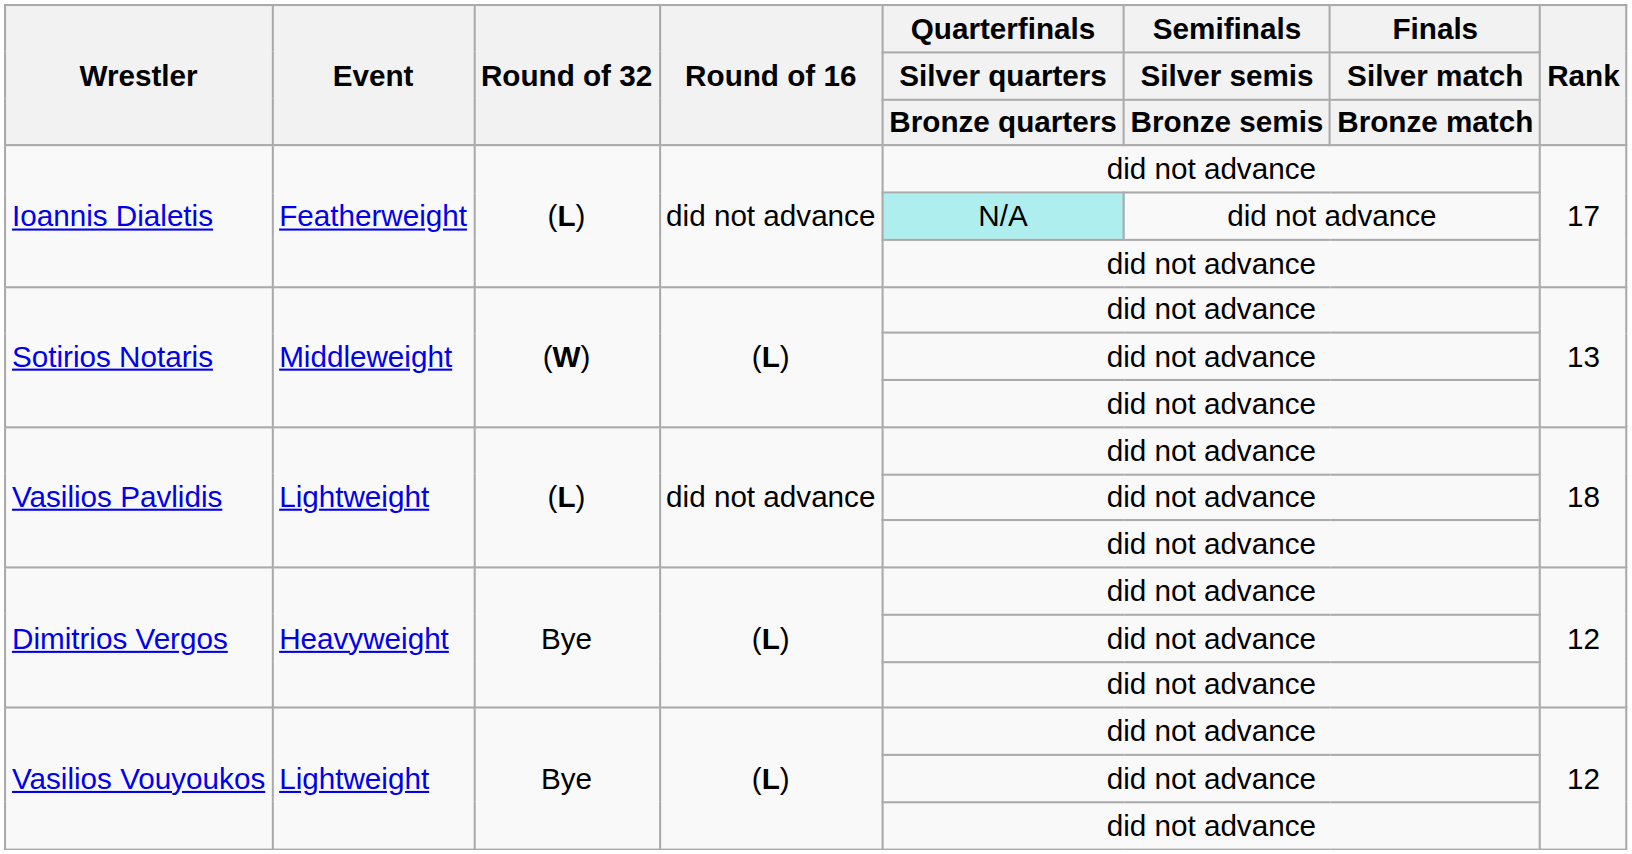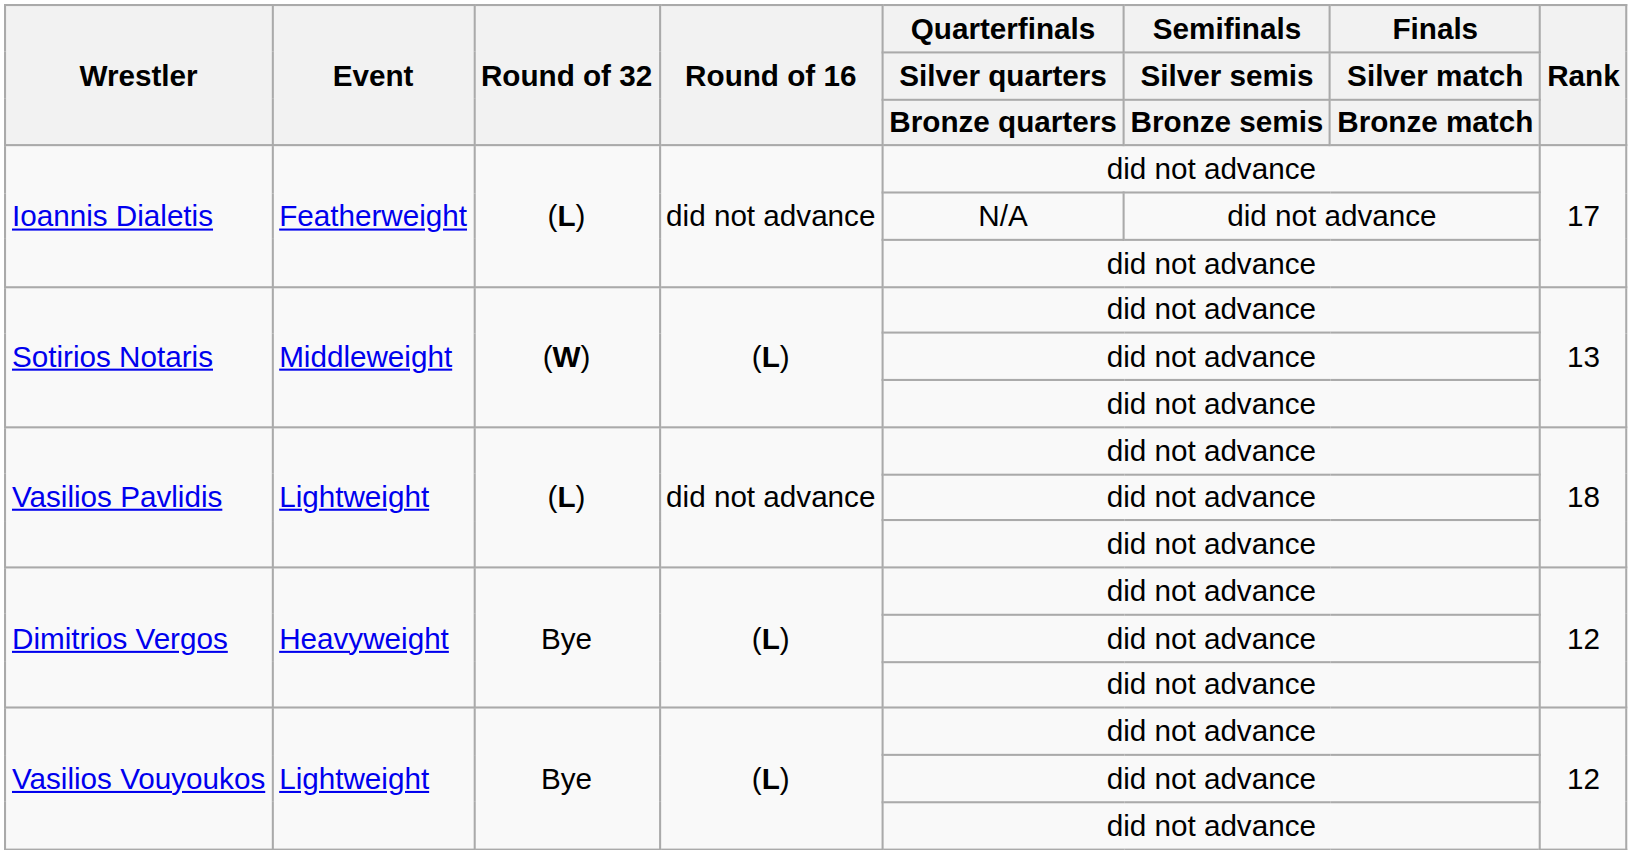(1003, 216) paleturquoise background -> (1003, 216) no background
